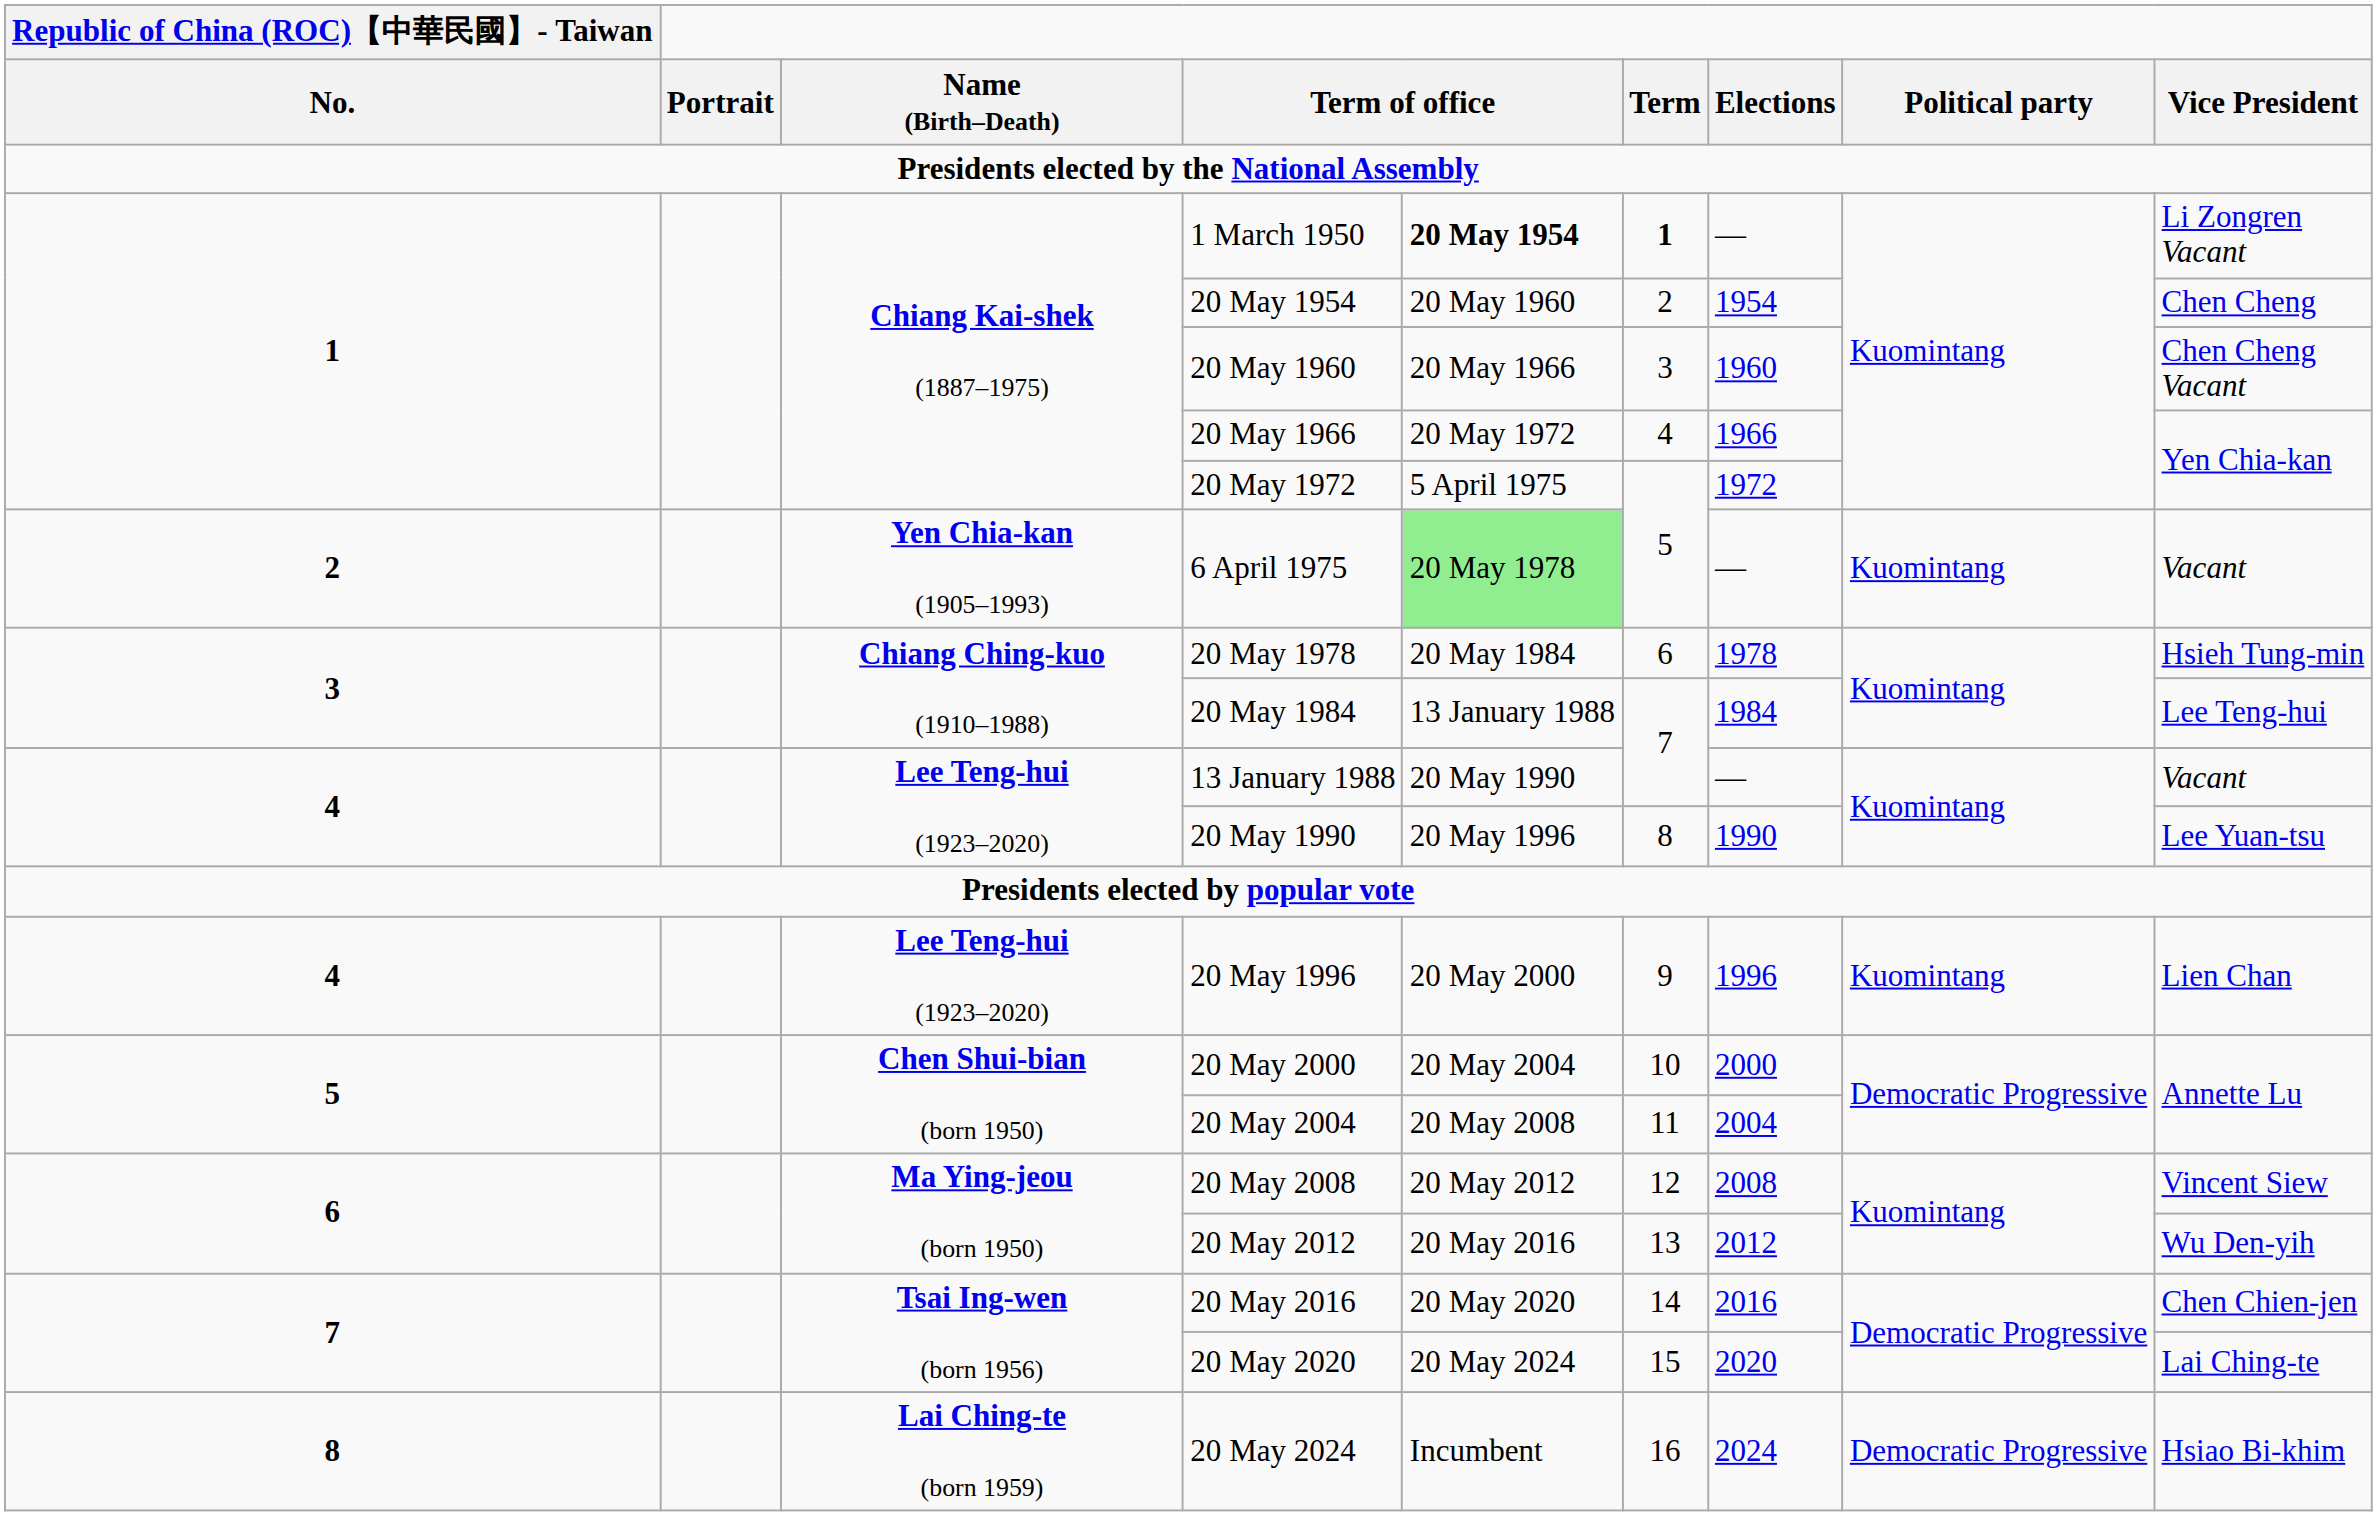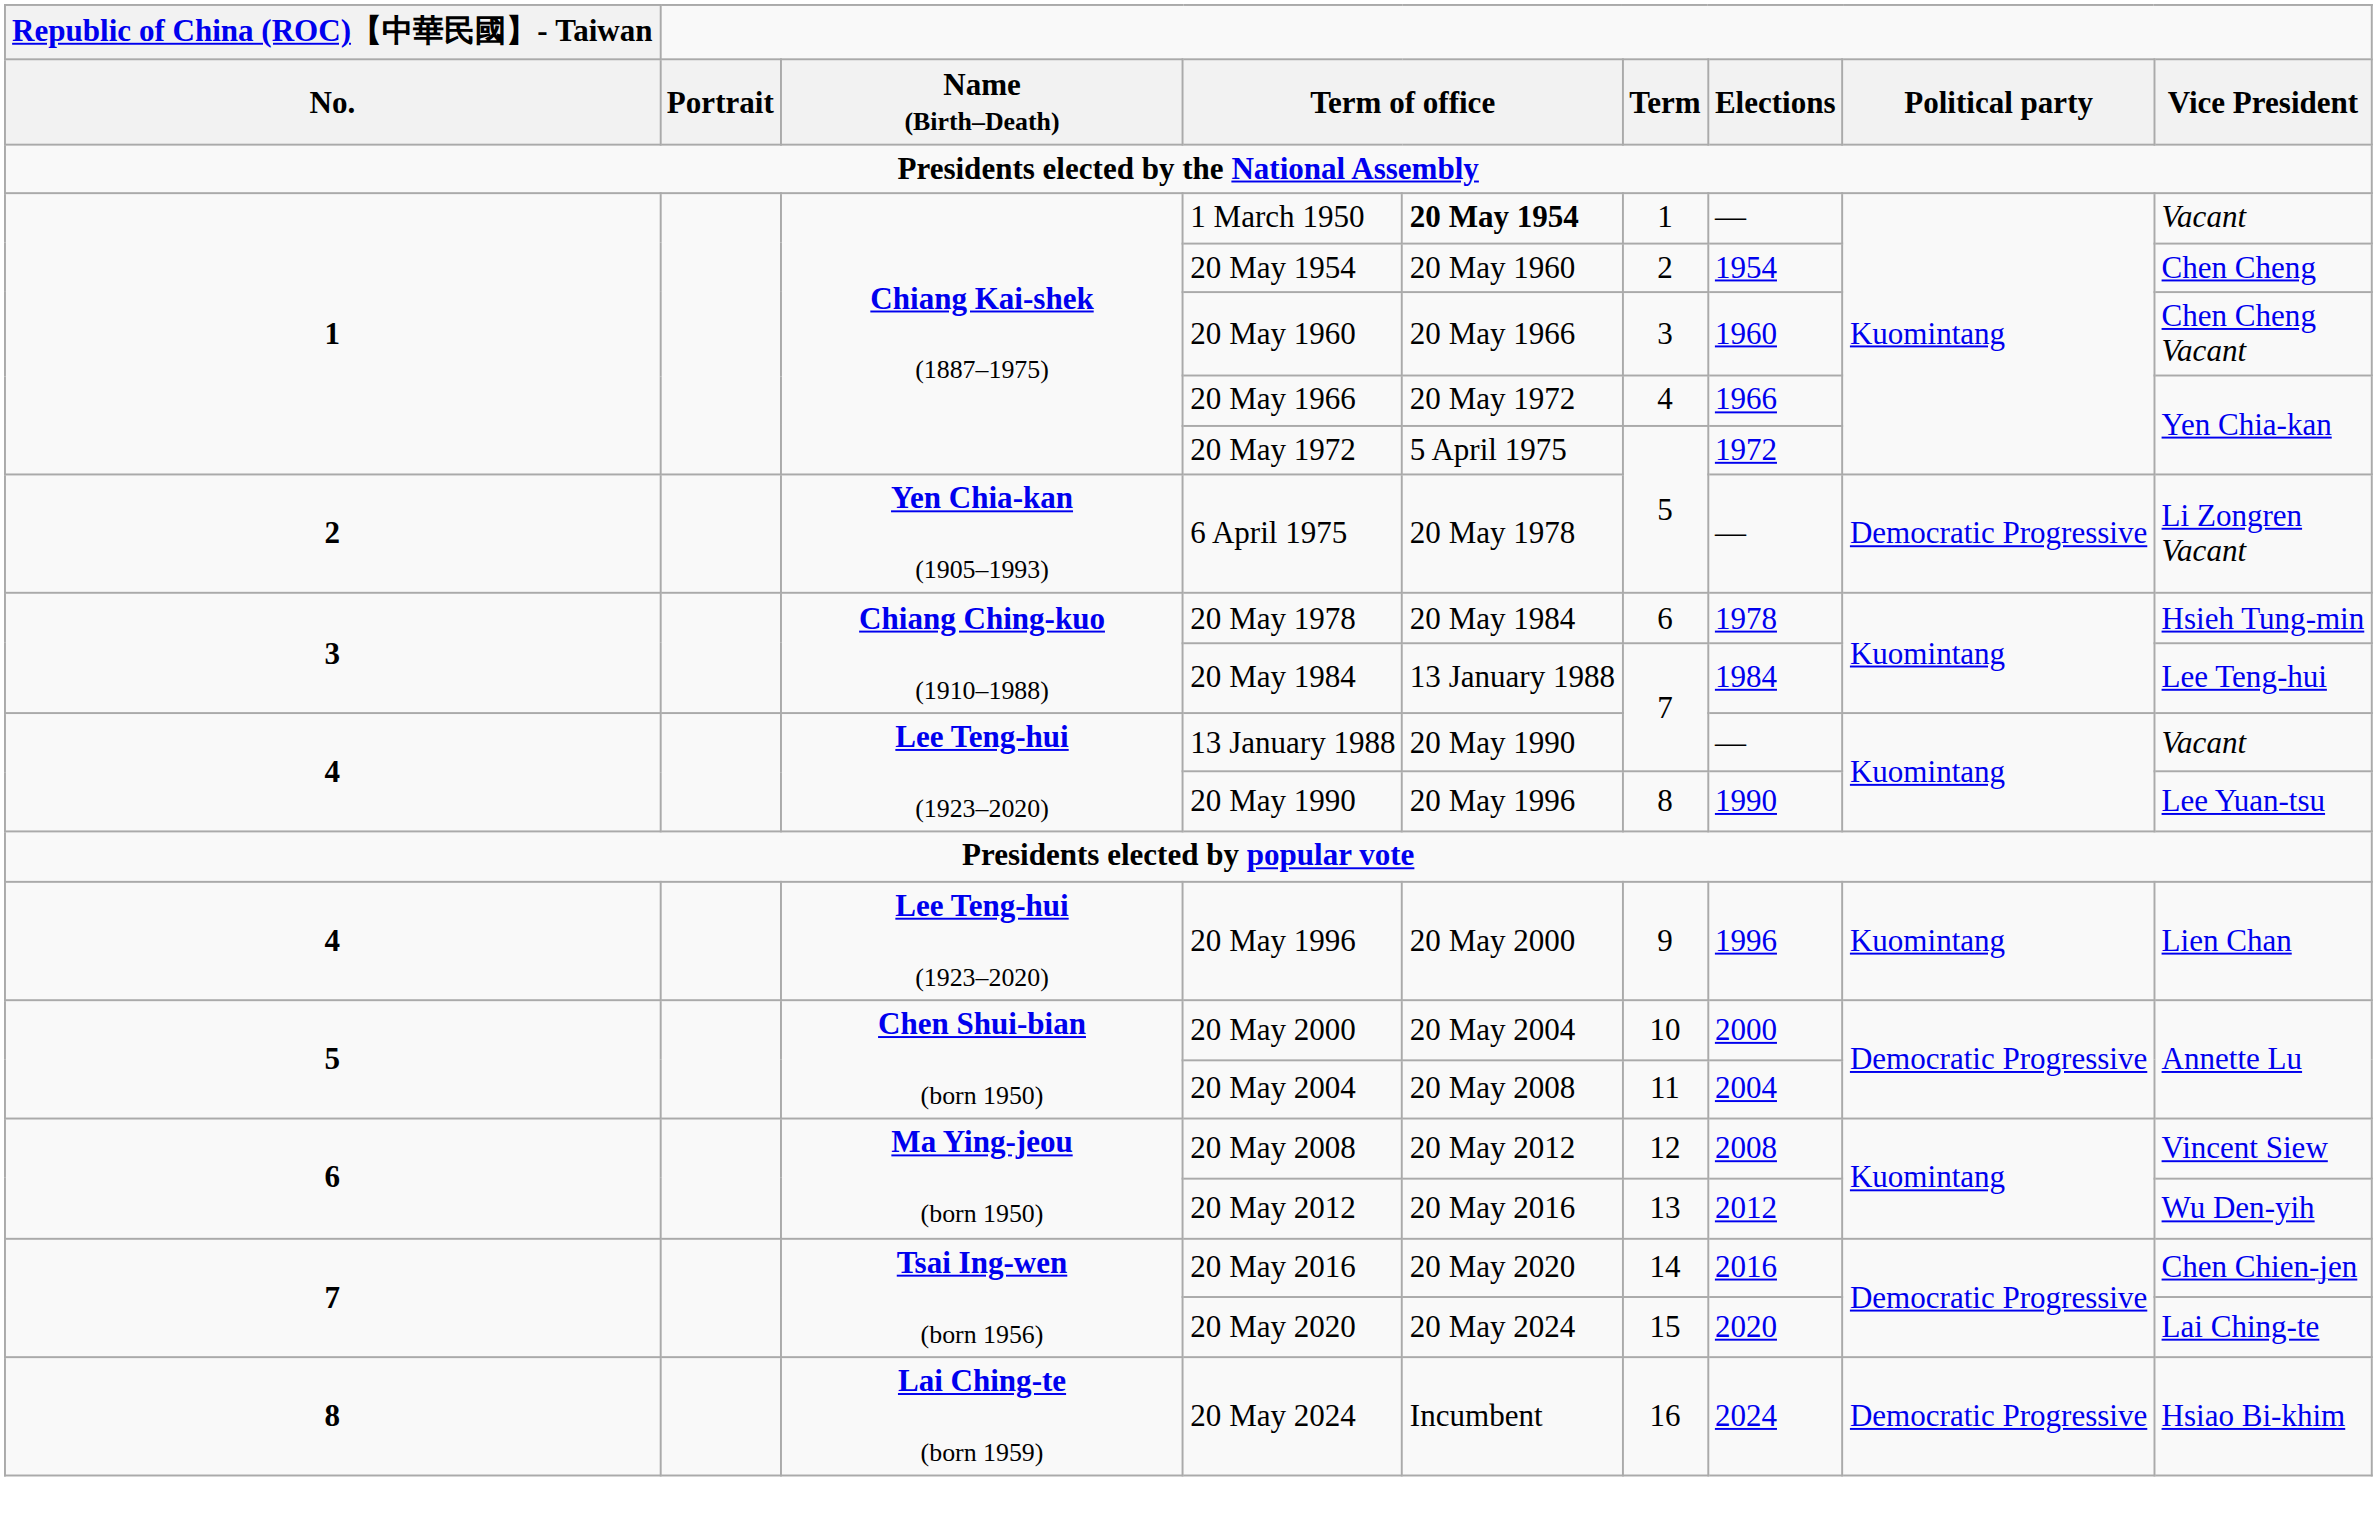(1665, 234) bold -> (1665, 217) normal
(2232, 234) Li Zongren Vacant -> (2204, 217) Vacant
(1493, 568) lightgreen background -> (1493, 533) no background
(1928, 568) Kuomintang -> (1999, 533) Democratic Progressive
(2204, 568) Vacant -> (2232, 533) Li Zongren Vacant
